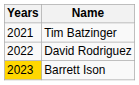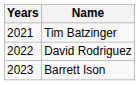(20, 70) gold background -> (20, 70) no background
